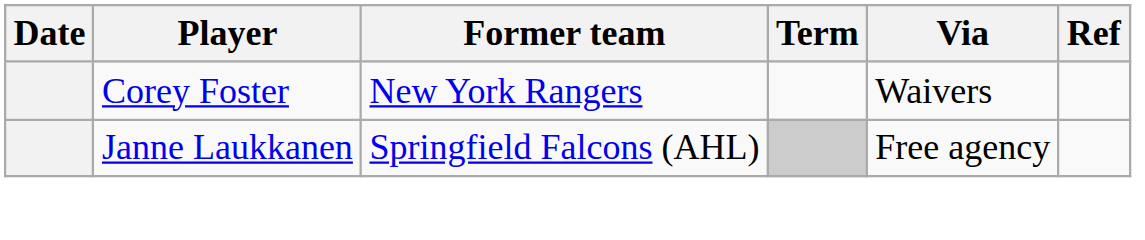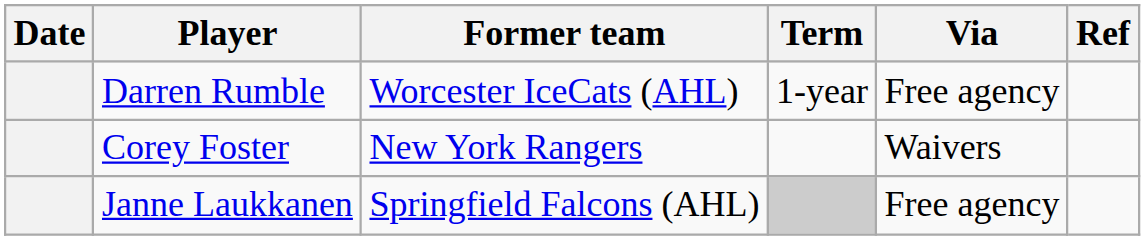+ row: (213, 90)
